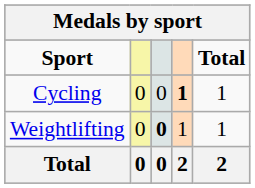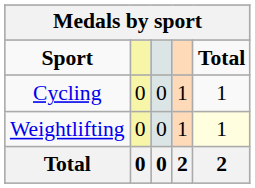(182, 93) bold -> (182, 93) normal
(161, 128) bold -> (161, 128) normal
(222, 128) no background -> (222, 128) lightyellow background
